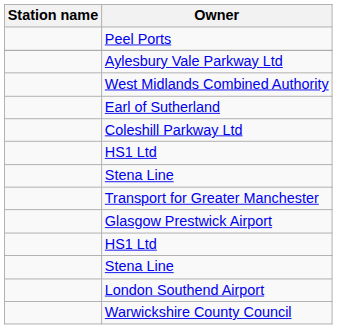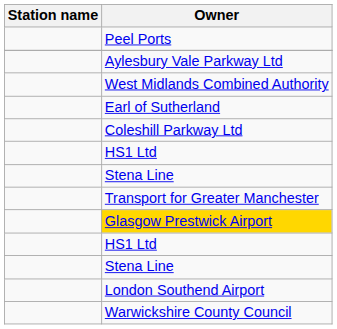(188, 221) no background -> (188, 221) gold background
